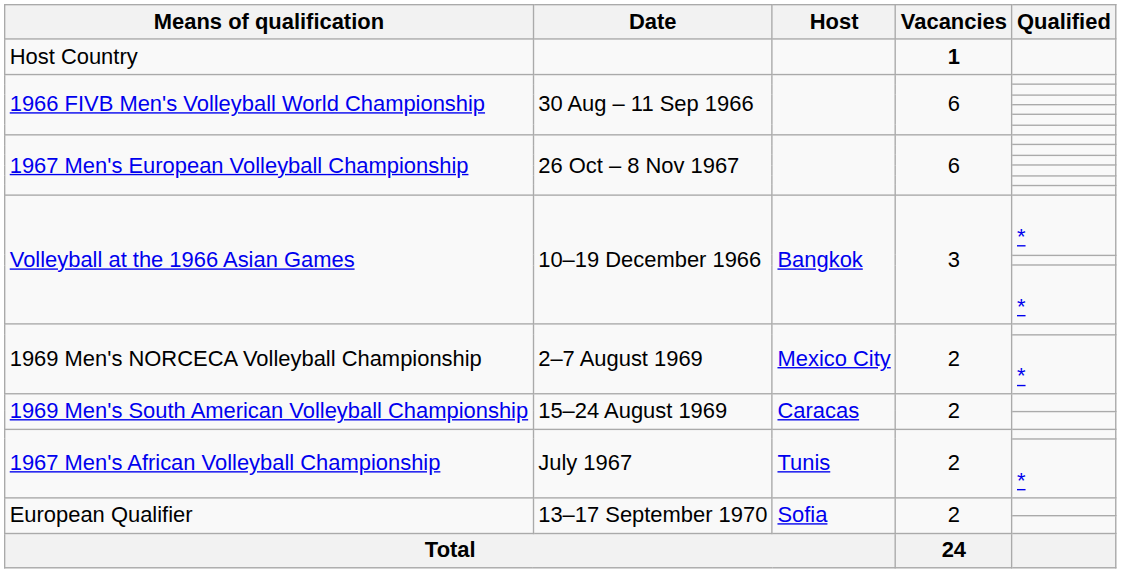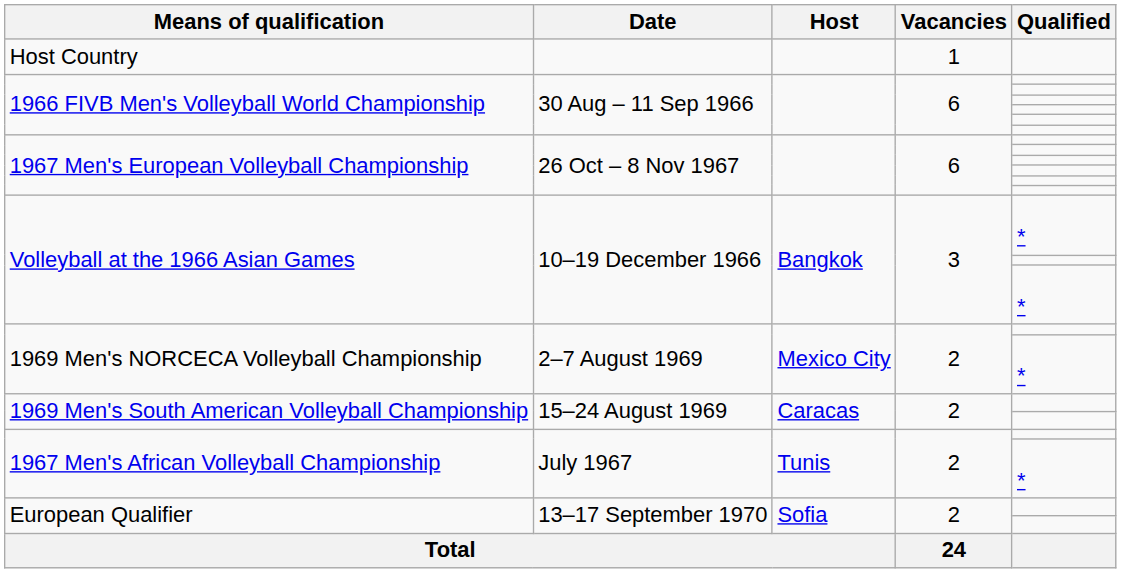(954, 56) bold -> (954, 56) normal
